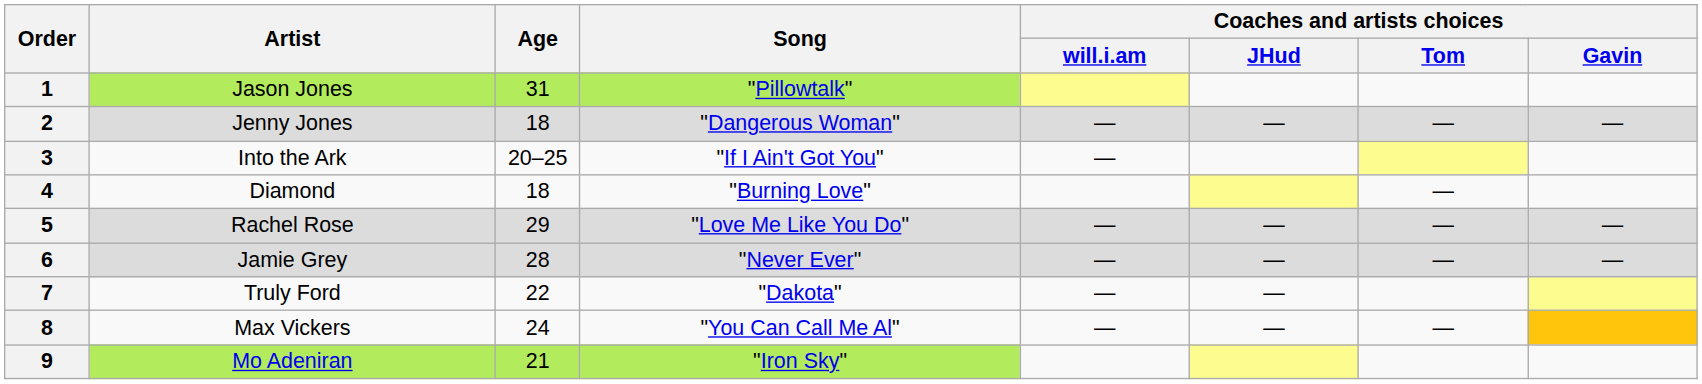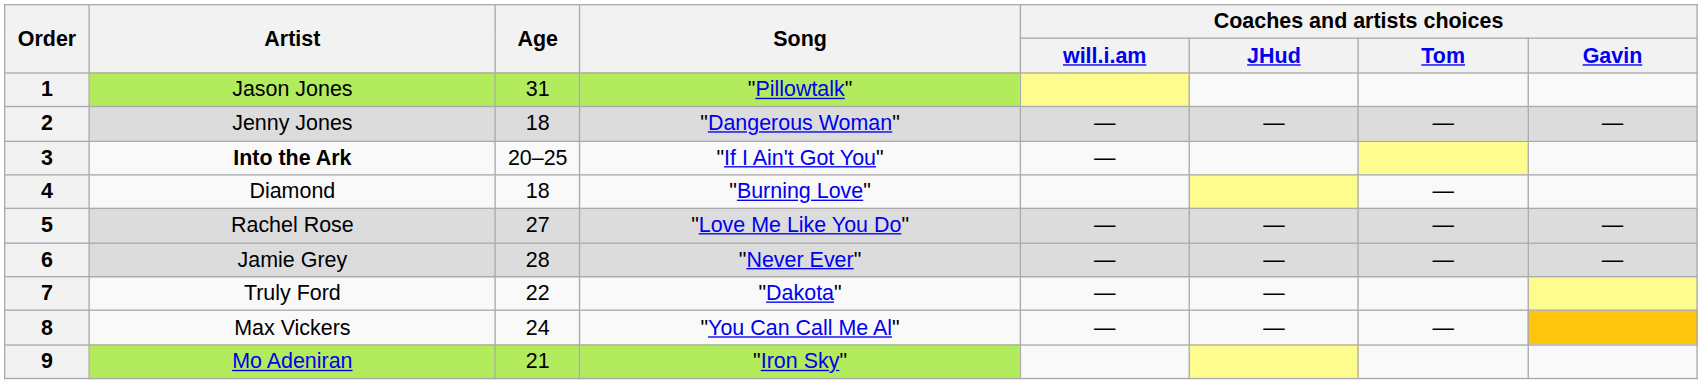(292, 157) normal -> (292, 157) bold
(538, 225) 29 -> (538, 225) 27
